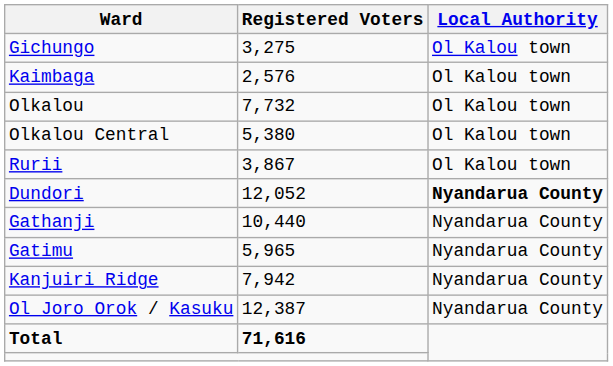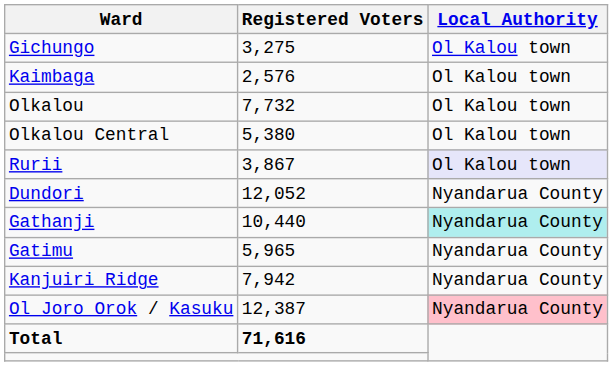(502, 164) no background -> (502, 164) lavender background
(518, 193) bold -> (518, 193) normal
(518, 222) no background -> (518, 222) paleturquoise background
(518, 309) no background -> (518, 309) pink background
